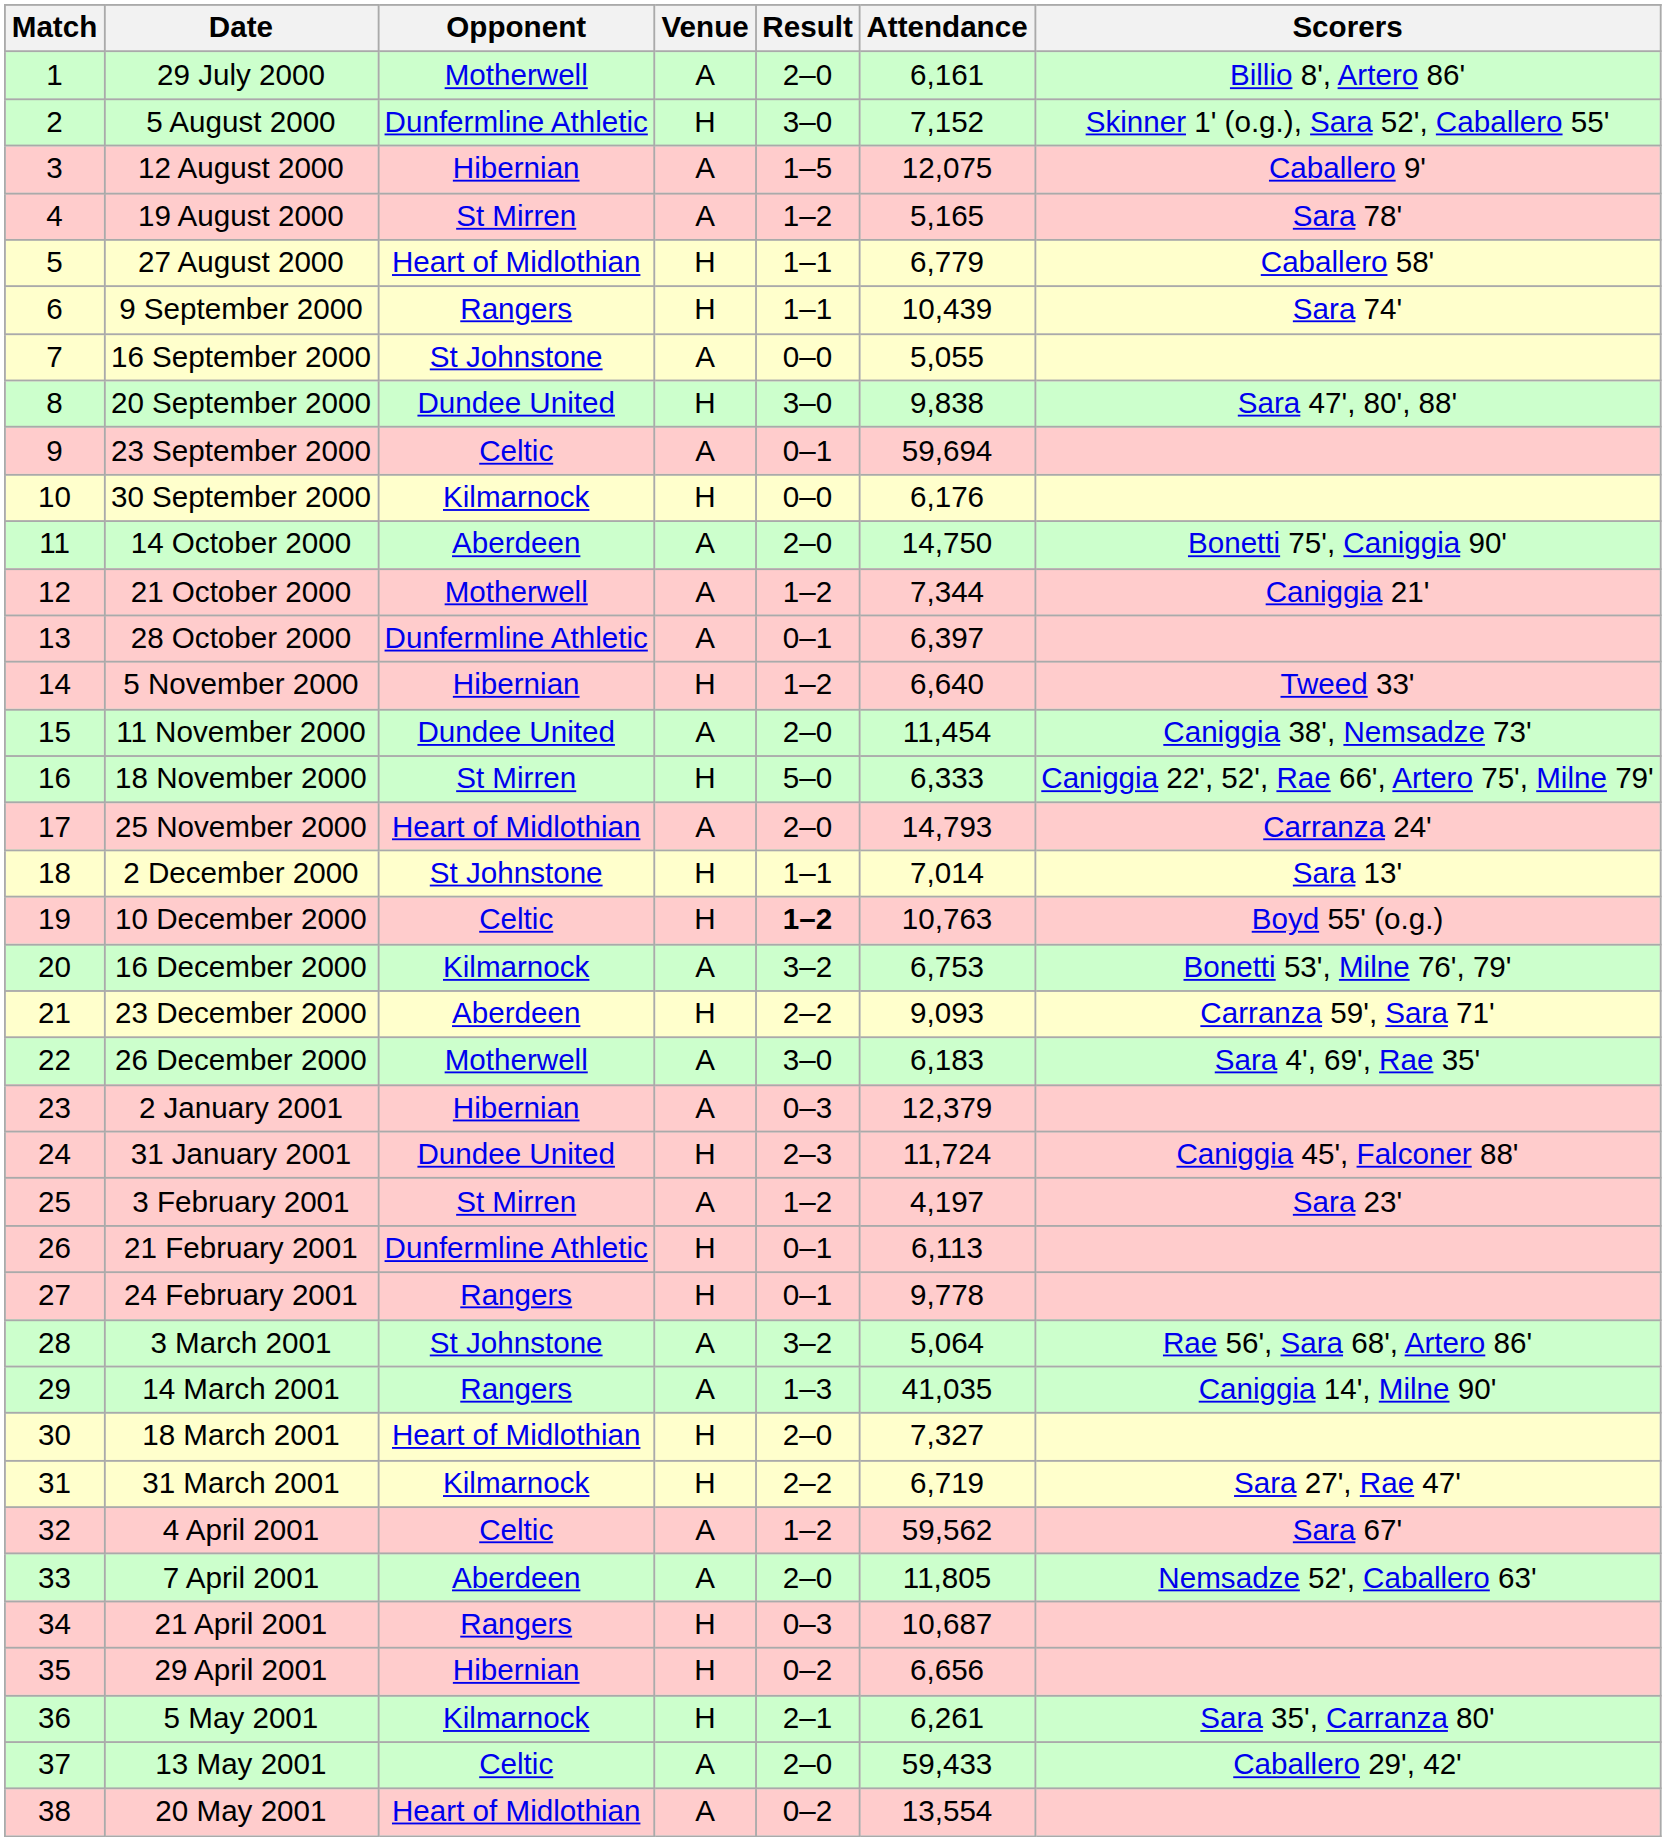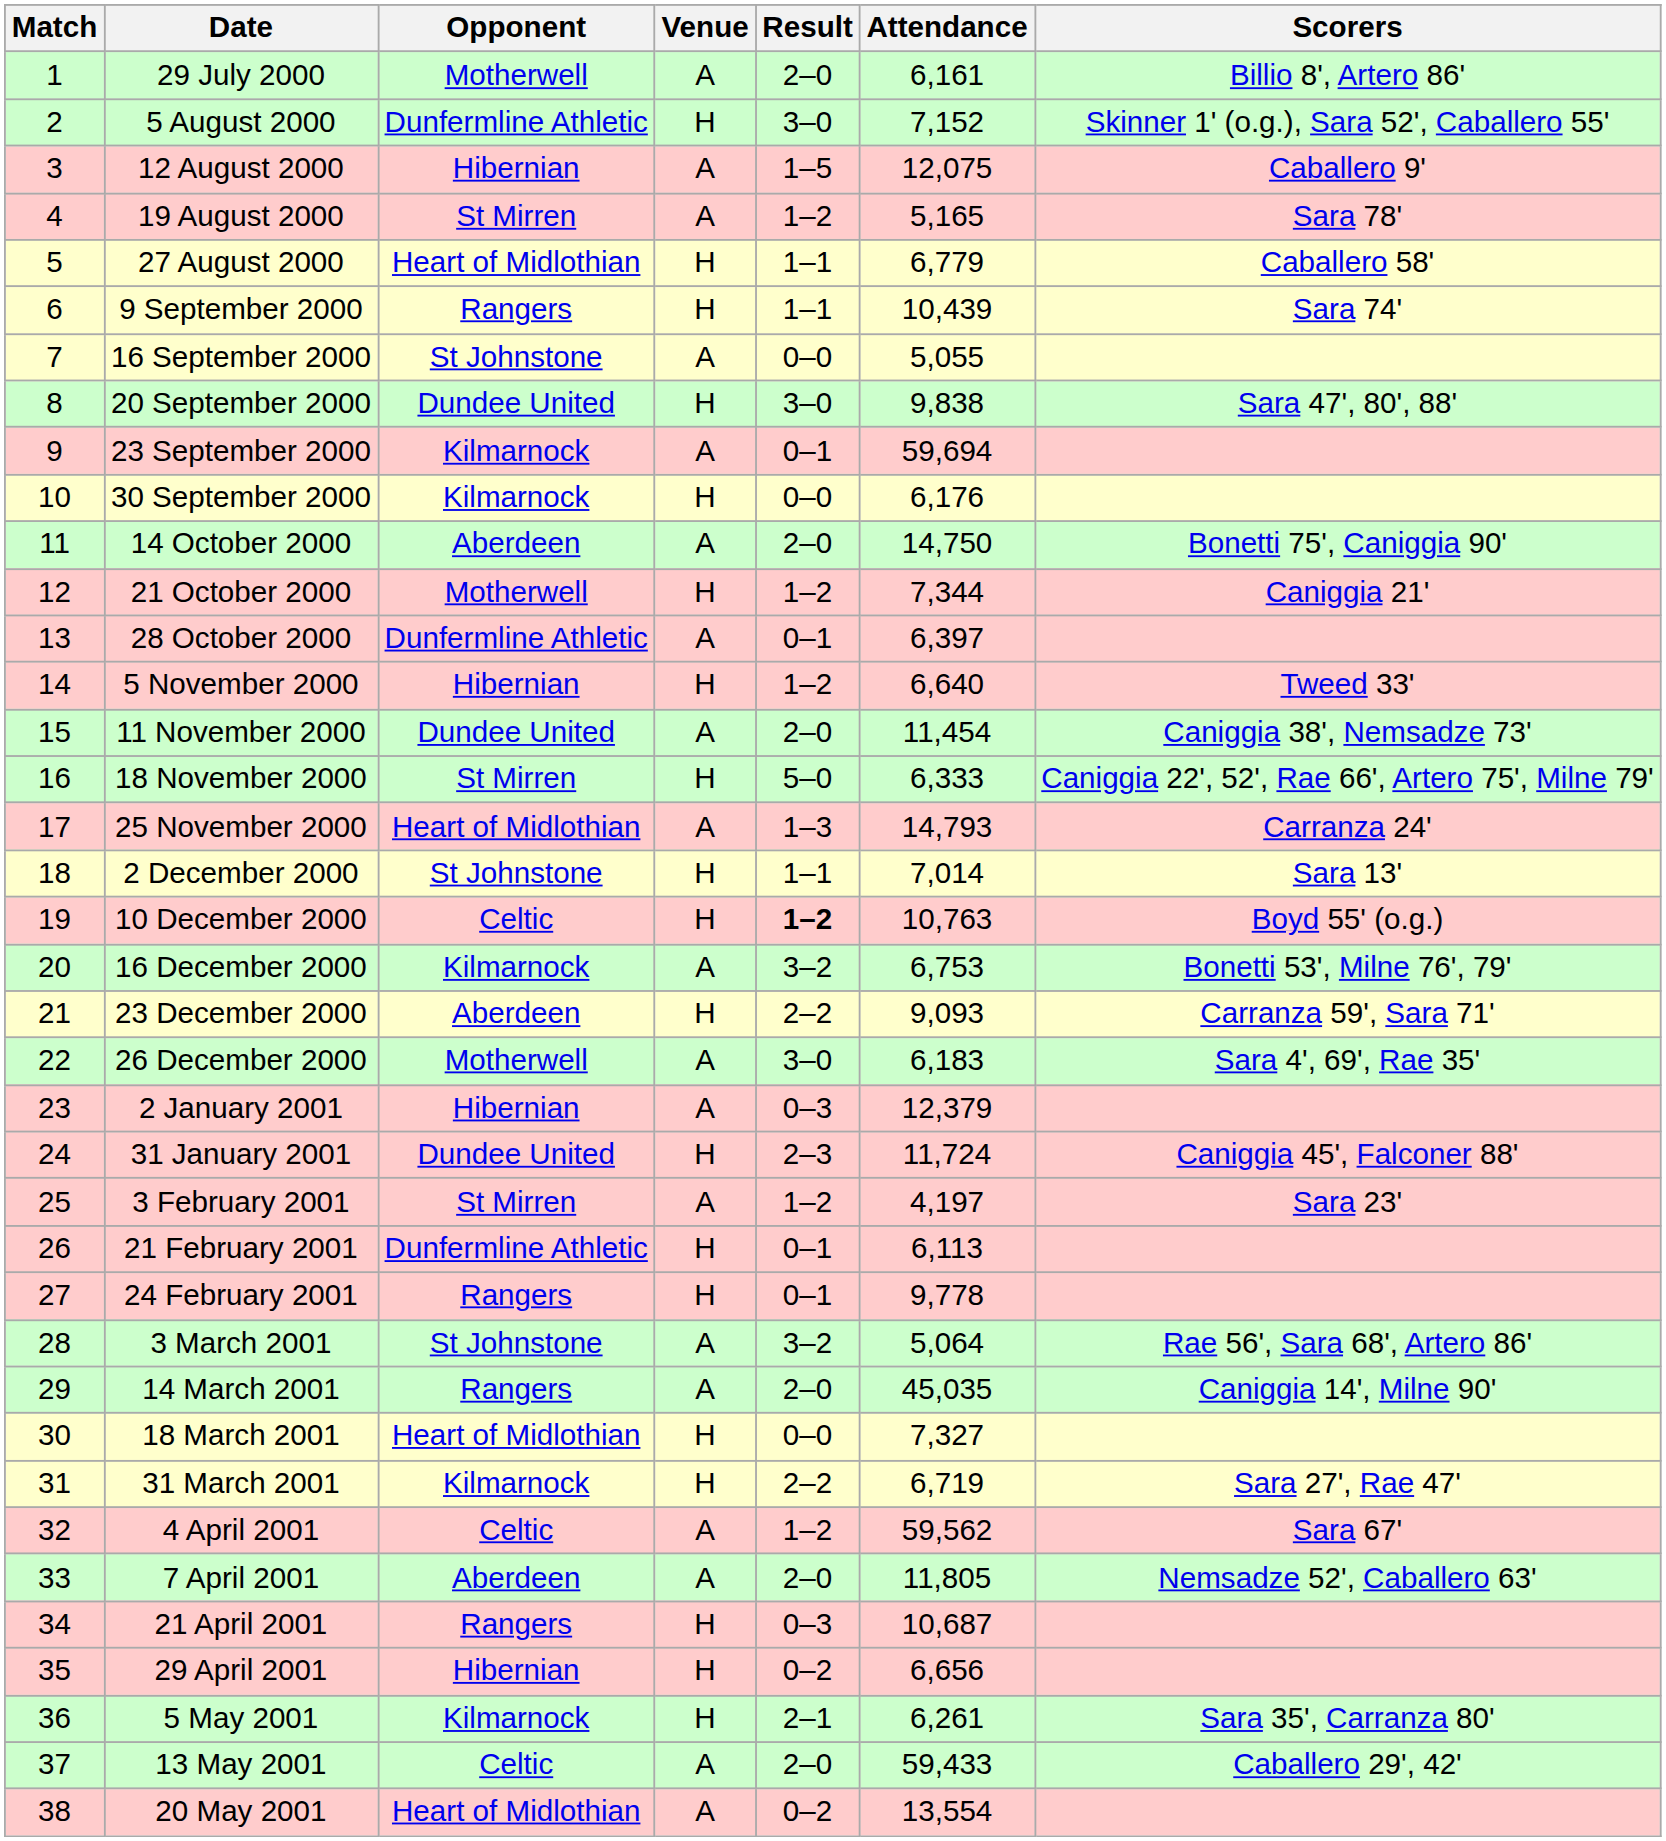(516, 450) Celtic -> (516, 450) Kilmarnock
(705, 591) A -> (705, 591) H
(808, 826) 2–0 -> (808, 826) 1–3
(808, 1389) 1–3 -> (808, 1389) 2–0
(947, 1389) 41,035 -> (947, 1389) 45,035
(808, 1436) 2–0 -> (808, 1436) 0–0
